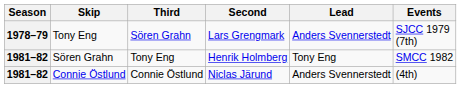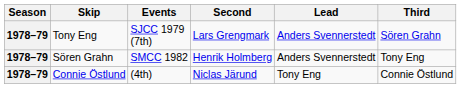columns swapped: (167, 12) <-> (424, 12)
(27, 58) 1981–82 -> (27, 58) 1978–79
(314, 58) Tony Eng -> (326, 58) Anders Svennerstedt
(27, 74) 1981–82 -> (27, 74) 1978–79
(341, 74) Anders Svennerstedt -> (299, 74) Tony Eng
